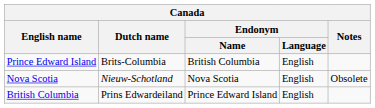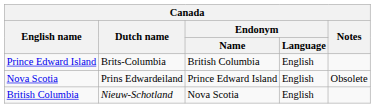(137, 78) Nieuw-Schotland -> (142, 78) Prins Edwardeiland
(213, 78) Nova Scotia -> (232, 78) Prince Edward Island
(142, 95) Prins Edwardeiland -> (137, 95) Nieuw-Schotland
(232, 95) Prince Edward Island -> (213, 95) Nova Scotia
